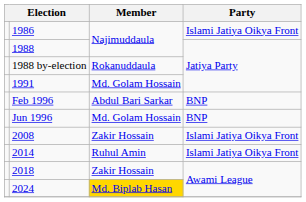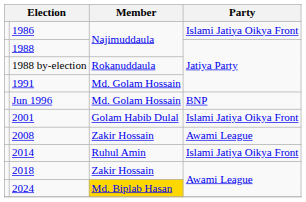- row: (33, 100)
+ row: (23, 118)
(242, 135) Islami Jatiya Oikya Front -> (219, 135) Awami League
